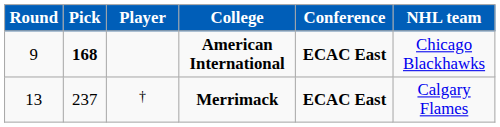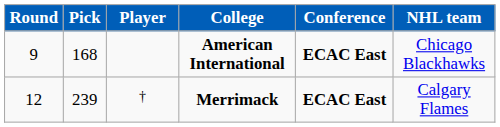(85, 53) bold -> (85, 53) normal
(34, 99) 13 -> (34, 99) 12
(85, 99) 237 -> (85, 99) 239
